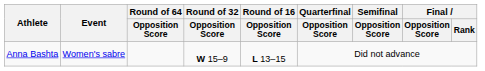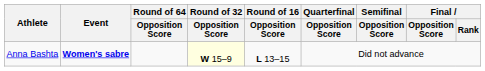(94, 54) normal -> (96, 54) bold
(212, 59) no background -> (216, 59) lightyellow background
